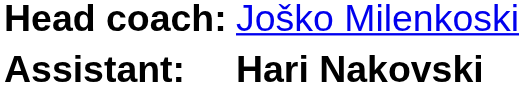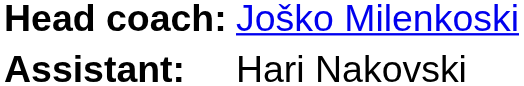(360, 69) bold -> (351, 69) normal
